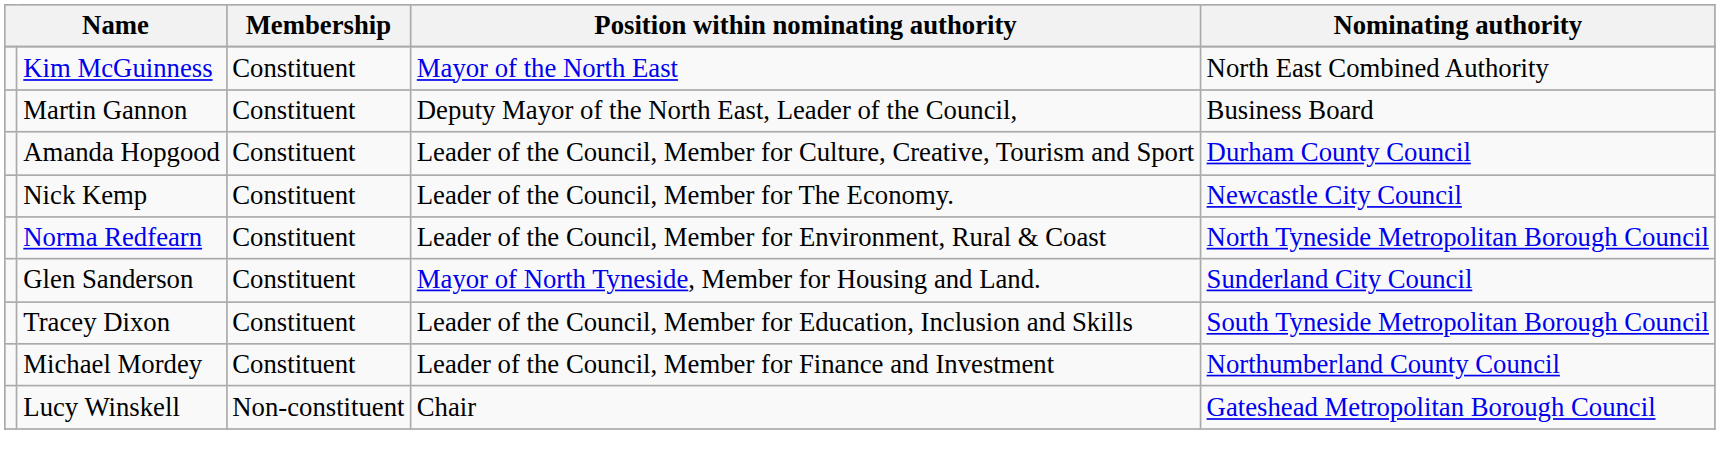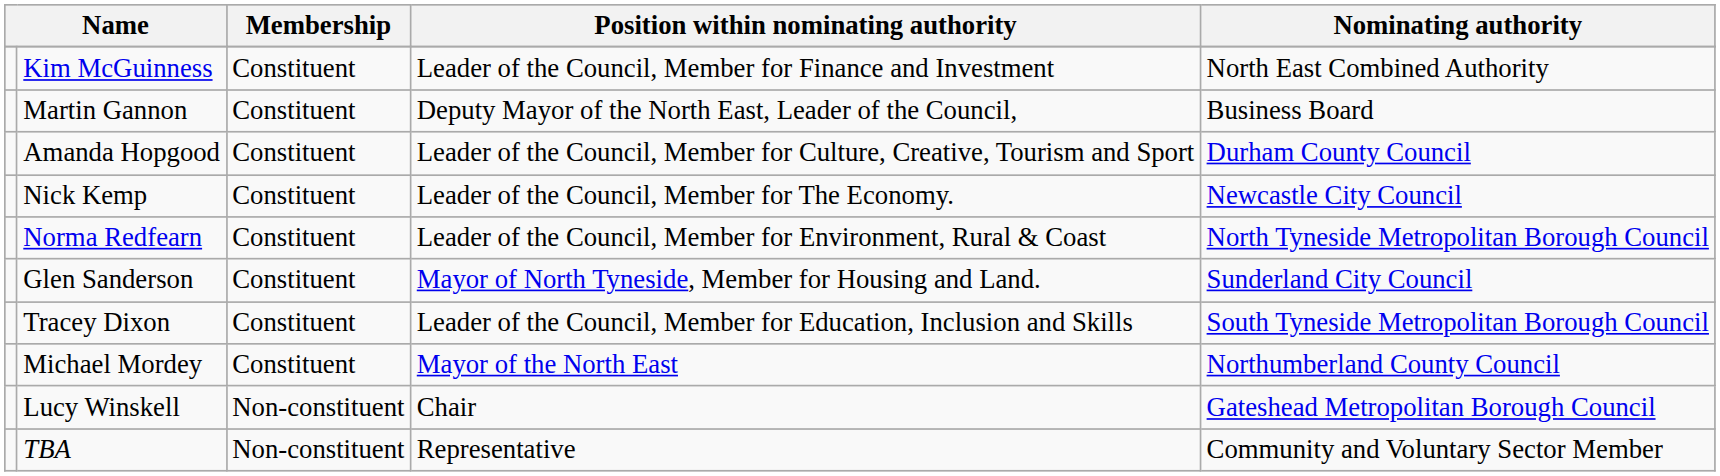(547, 68) Mayor of the North East -> (735, 68) Leader of the Council, Member for Finance and Investment
(735, 364) Leader of the Council, Member for Finance and Investment -> (547, 364) Mayor of the North East
+ row: (47, 449)
